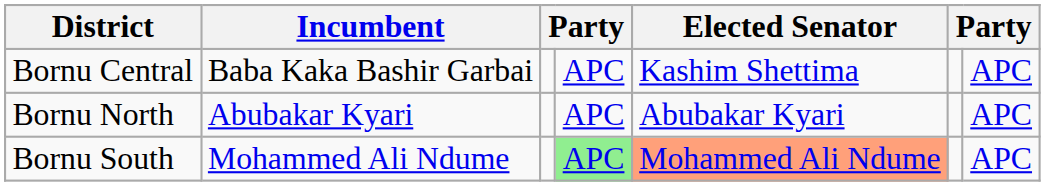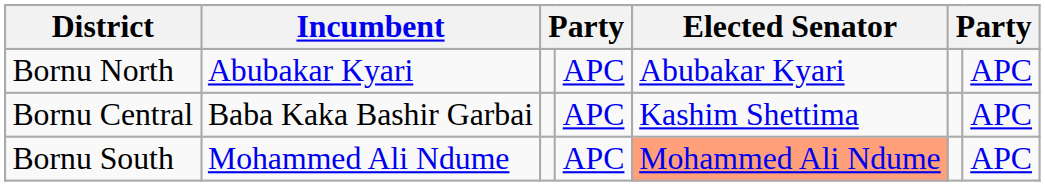rows swapped: (103, 70) <-> (93, 114)
(594, 158) lightgreen background -> (594, 158) no background
